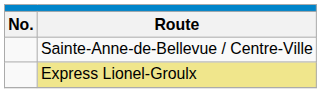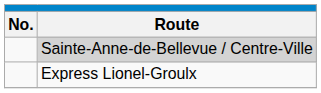(177, 49) no background -> (177, 49) lightgrey background
(119, 74) khaki background -> (119, 74) no background
